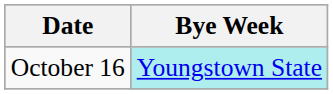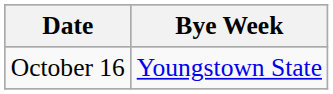(229, 67) paleturquoise background -> (229, 67) no background
